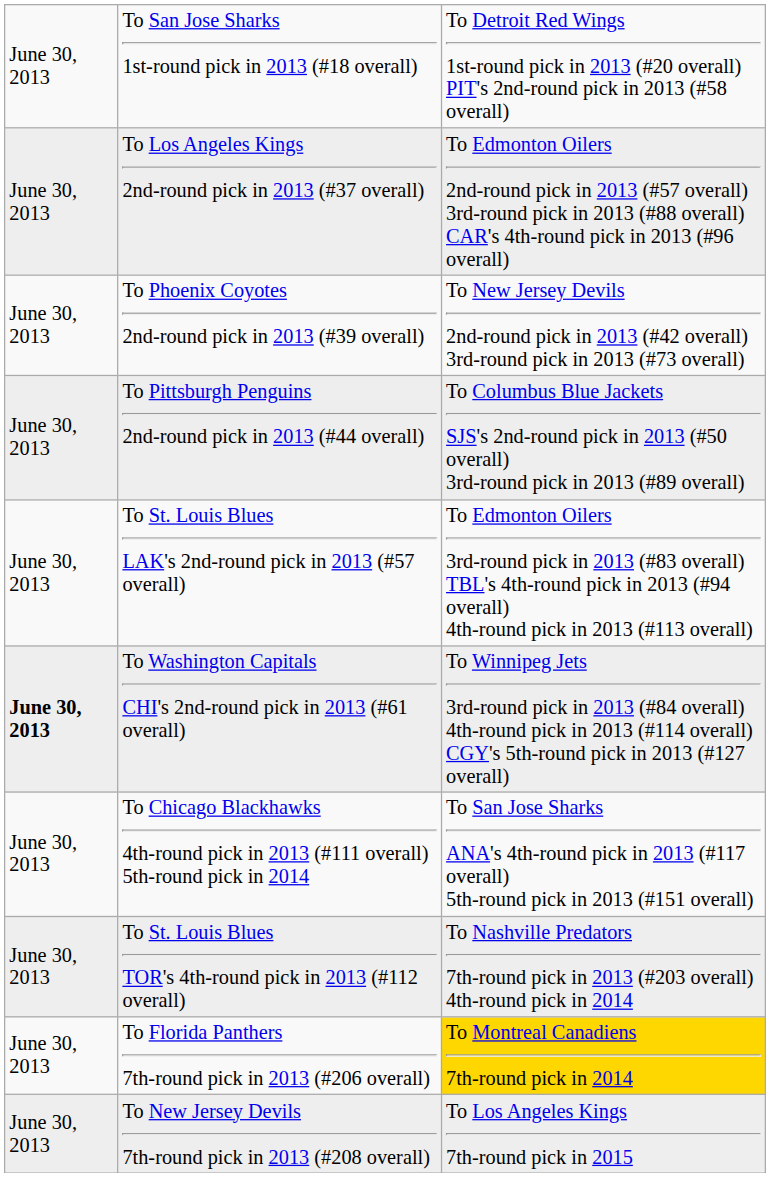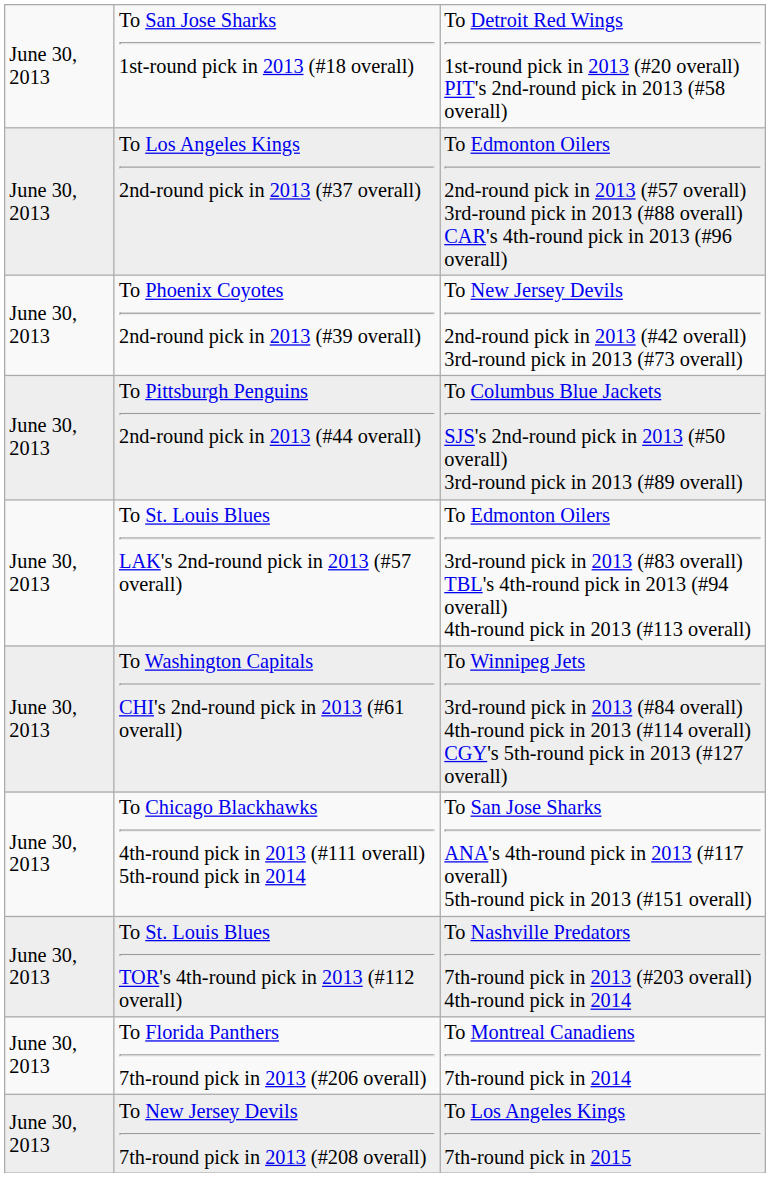(45, 718) bold -> (43, 718) normal
(603, 1055) gold background -> (602, 1055) no background
